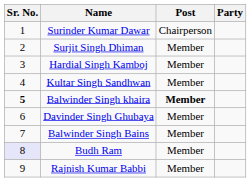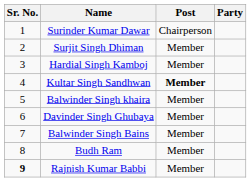(185, 82) normal -> (185, 82) bold
(23, 99) bold -> (23, 99) normal
(185, 99) bold -> (185, 99) normal
(23, 151) lavender background -> (23, 151) no background
(23, 168) normal -> (23, 168) bold
